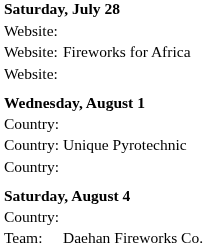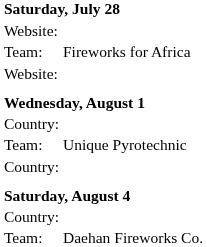(31, 52) Website: -> (23, 52) Team:
(32, 145) Country: -> (23, 145) Team:
